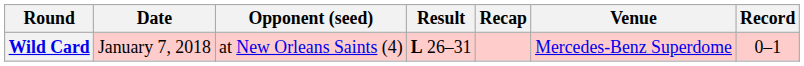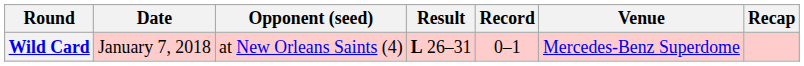columns swapped: (768, 18) <-> (503, 18)
